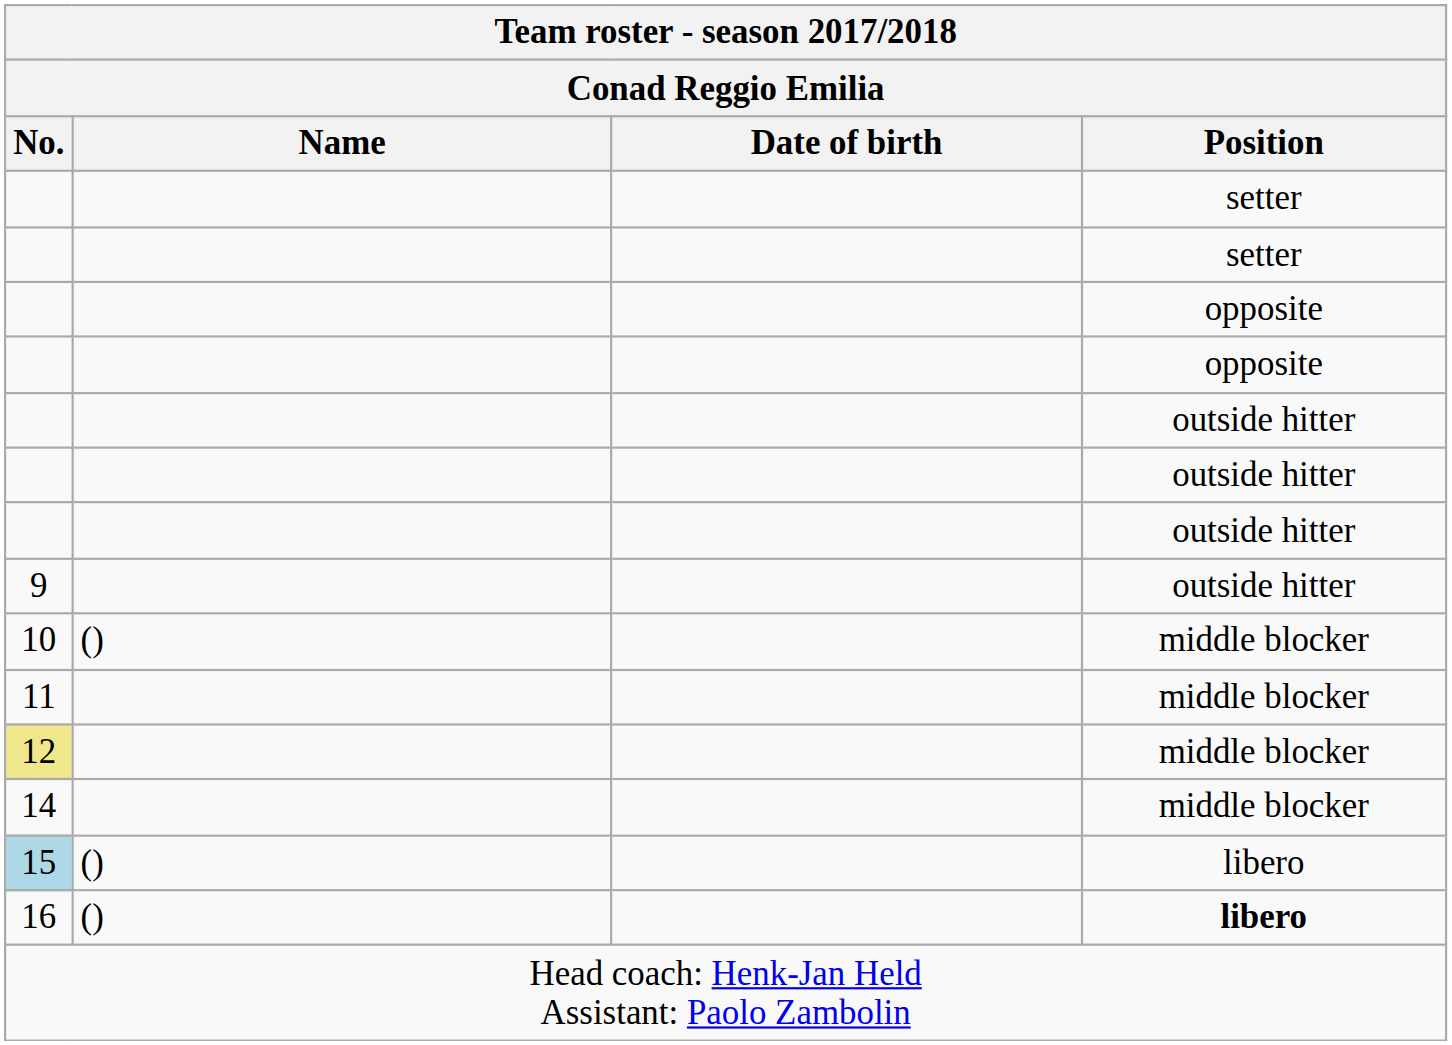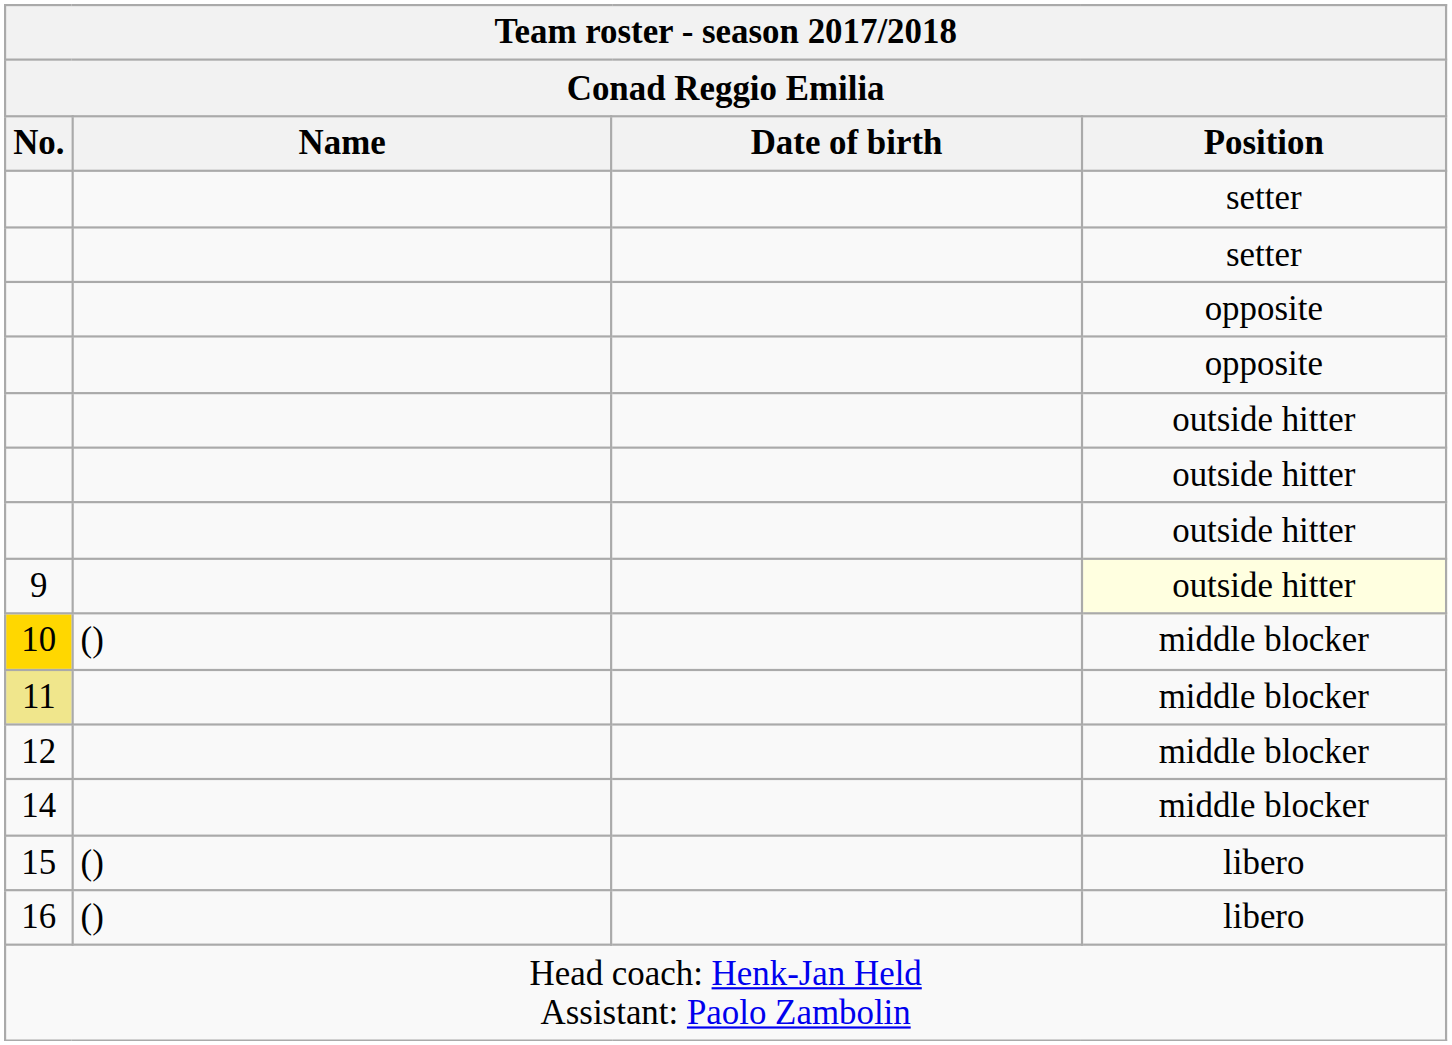(1264, 585) no background -> (1264, 585) lightyellow background
(39, 640) no background -> (39, 640) gold background
(39, 695) no background -> (39, 695) khaki background
(39, 751) khaki background -> (39, 751) no background
(39, 861) lightblue background -> (39, 861) no background
(1264, 917) bold -> (1264, 917) normal
